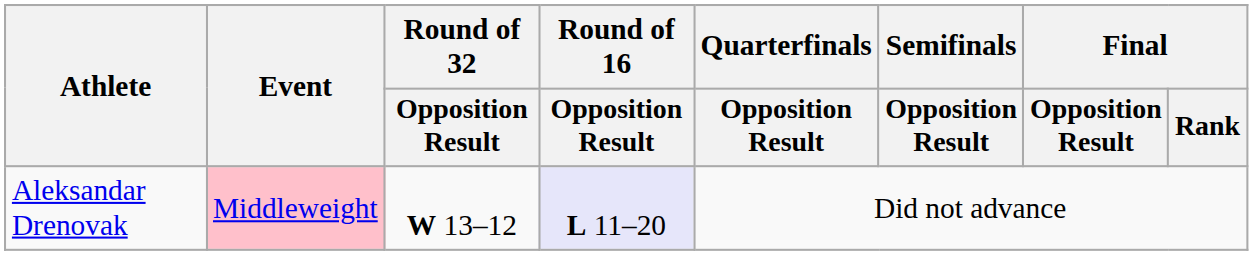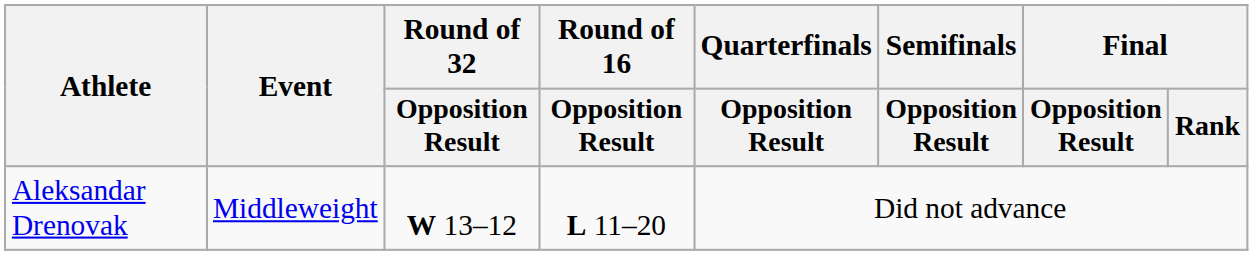(295, 208) pink background -> (295, 208) no background
(616, 225) lavender background -> (616, 225) no background
